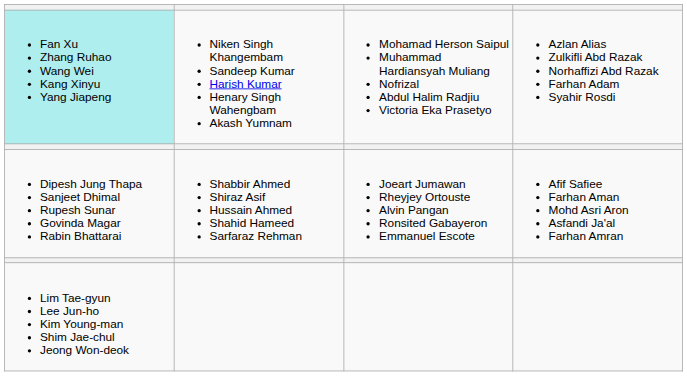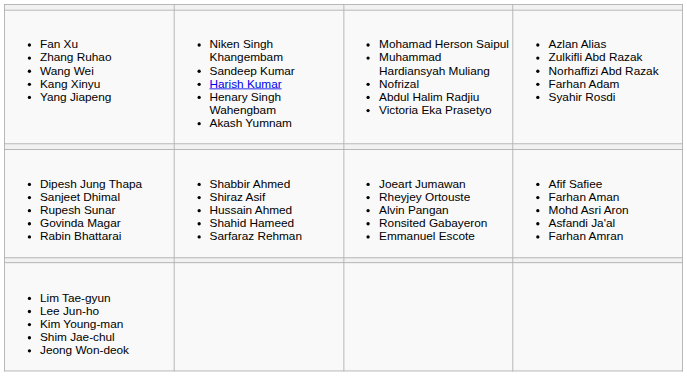(89, 71) paleturquoise background -> (89, 71) no background
